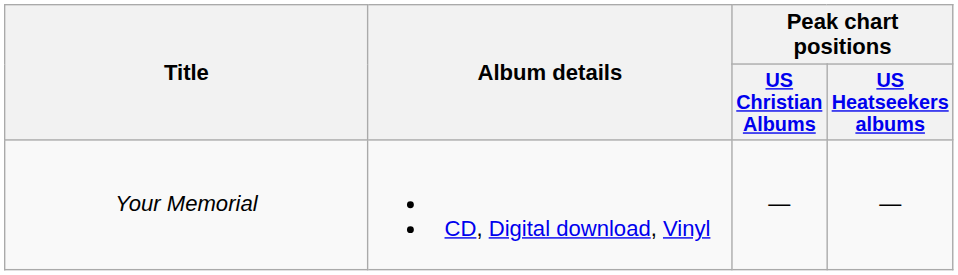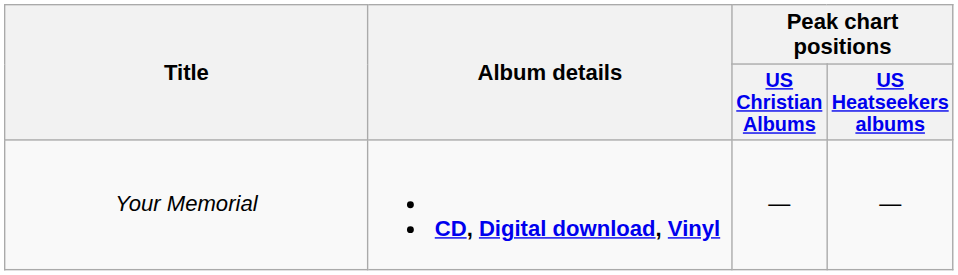(550, 217) normal -> (550, 217) bold
